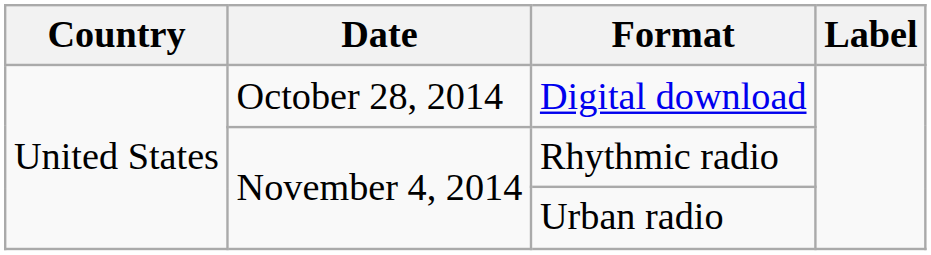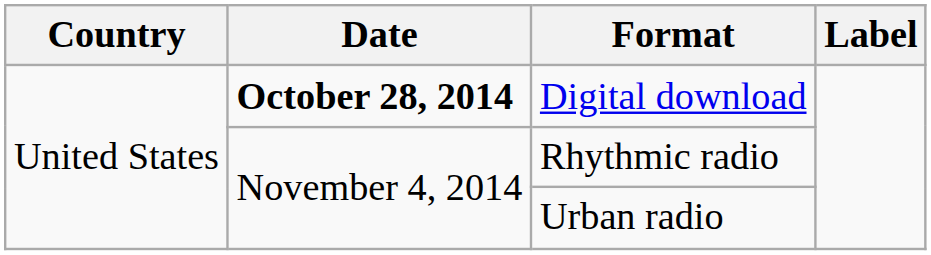(370, 95) normal -> (375, 95) bold
